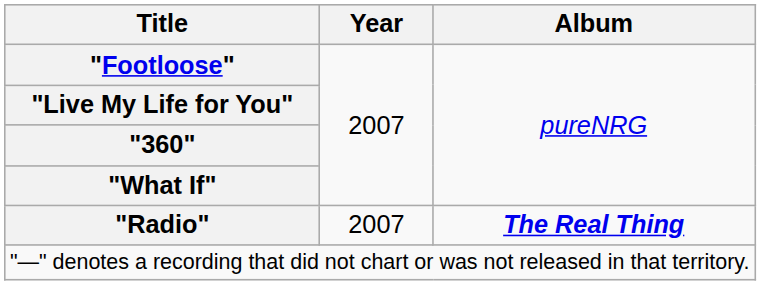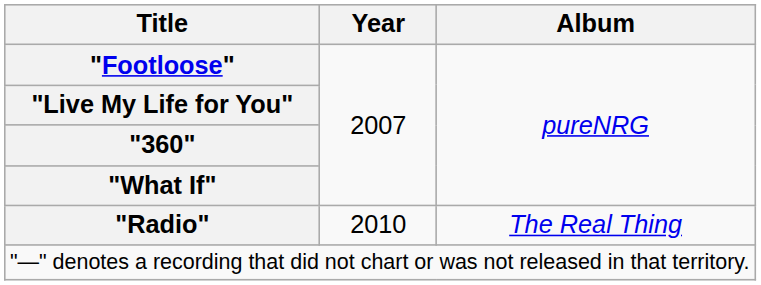(376, 225) 2007 -> (378, 225) 2010
(594, 225) bold -> (596, 225) normal
